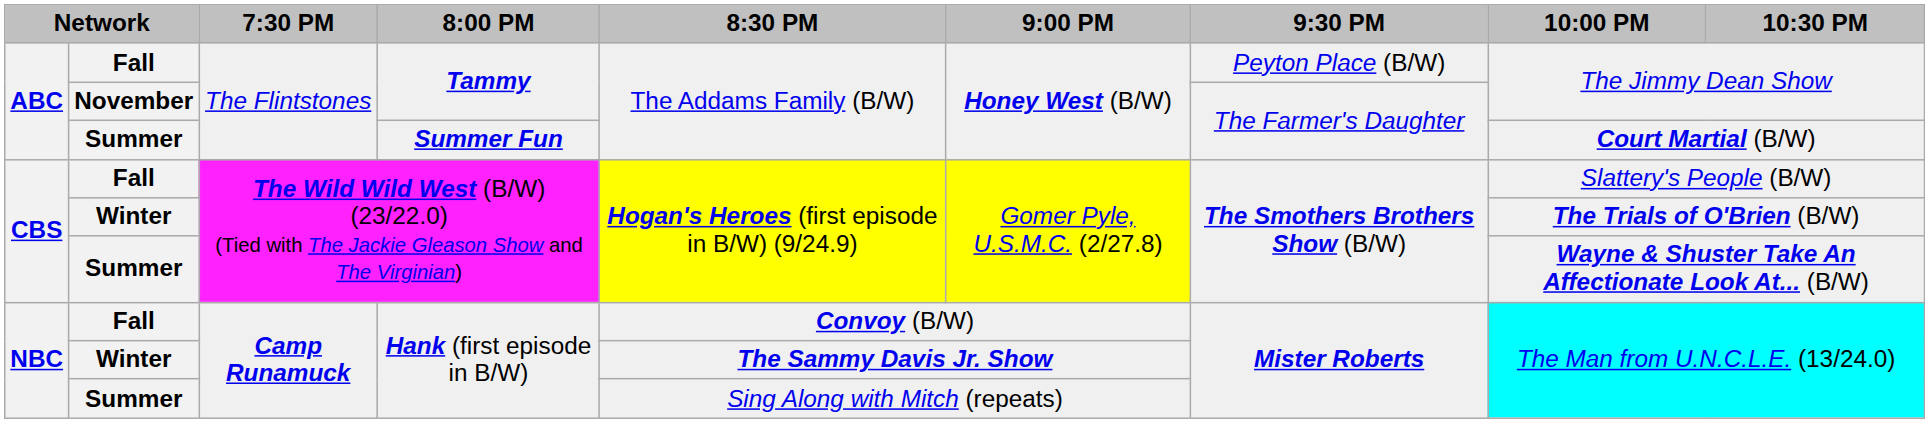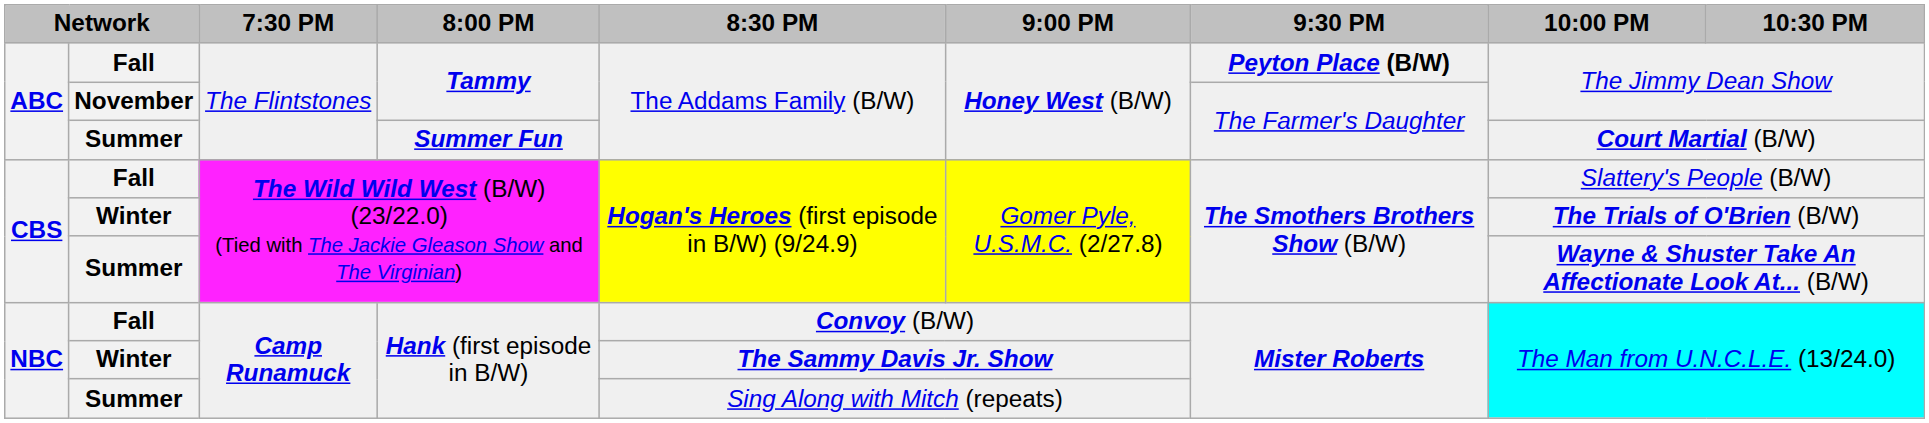(1339, 62) normal -> (1339, 62) bold
